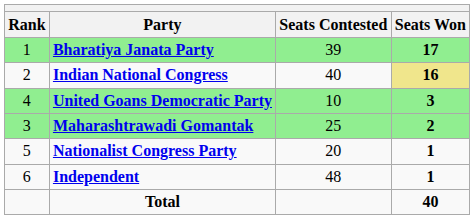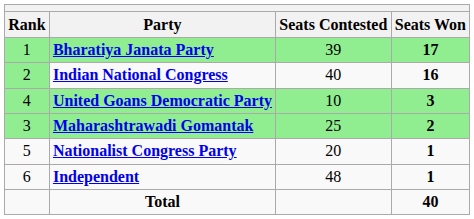(27, 75) no background -> (27, 75) lightgreen background
(430, 75) khaki background -> (430, 75) no background
